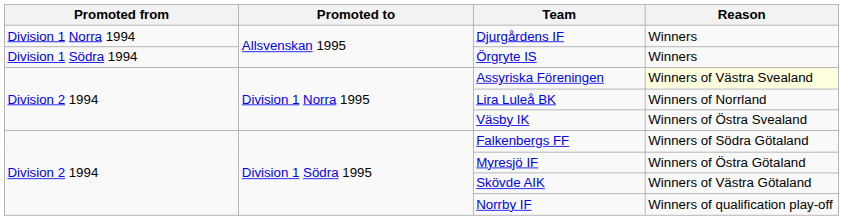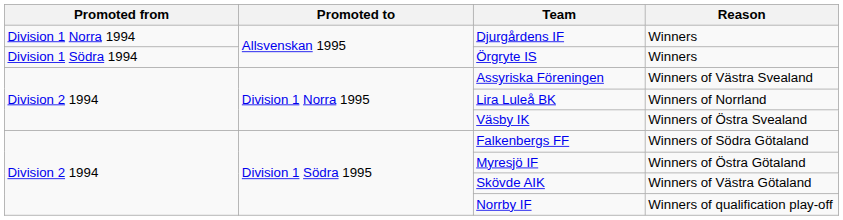(731, 78) lightyellow background -> (731, 78) no background
